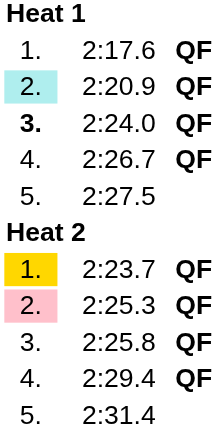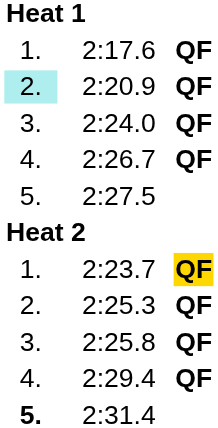(31, 123) bold -> (31, 123) normal
(31, 269) gold background -> (31, 269) no background
(194, 269) no background -> (194, 269) gold background
(31, 305) pink background -> (31, 305) no background
(31, 415) normal -> (31, 415) bold
